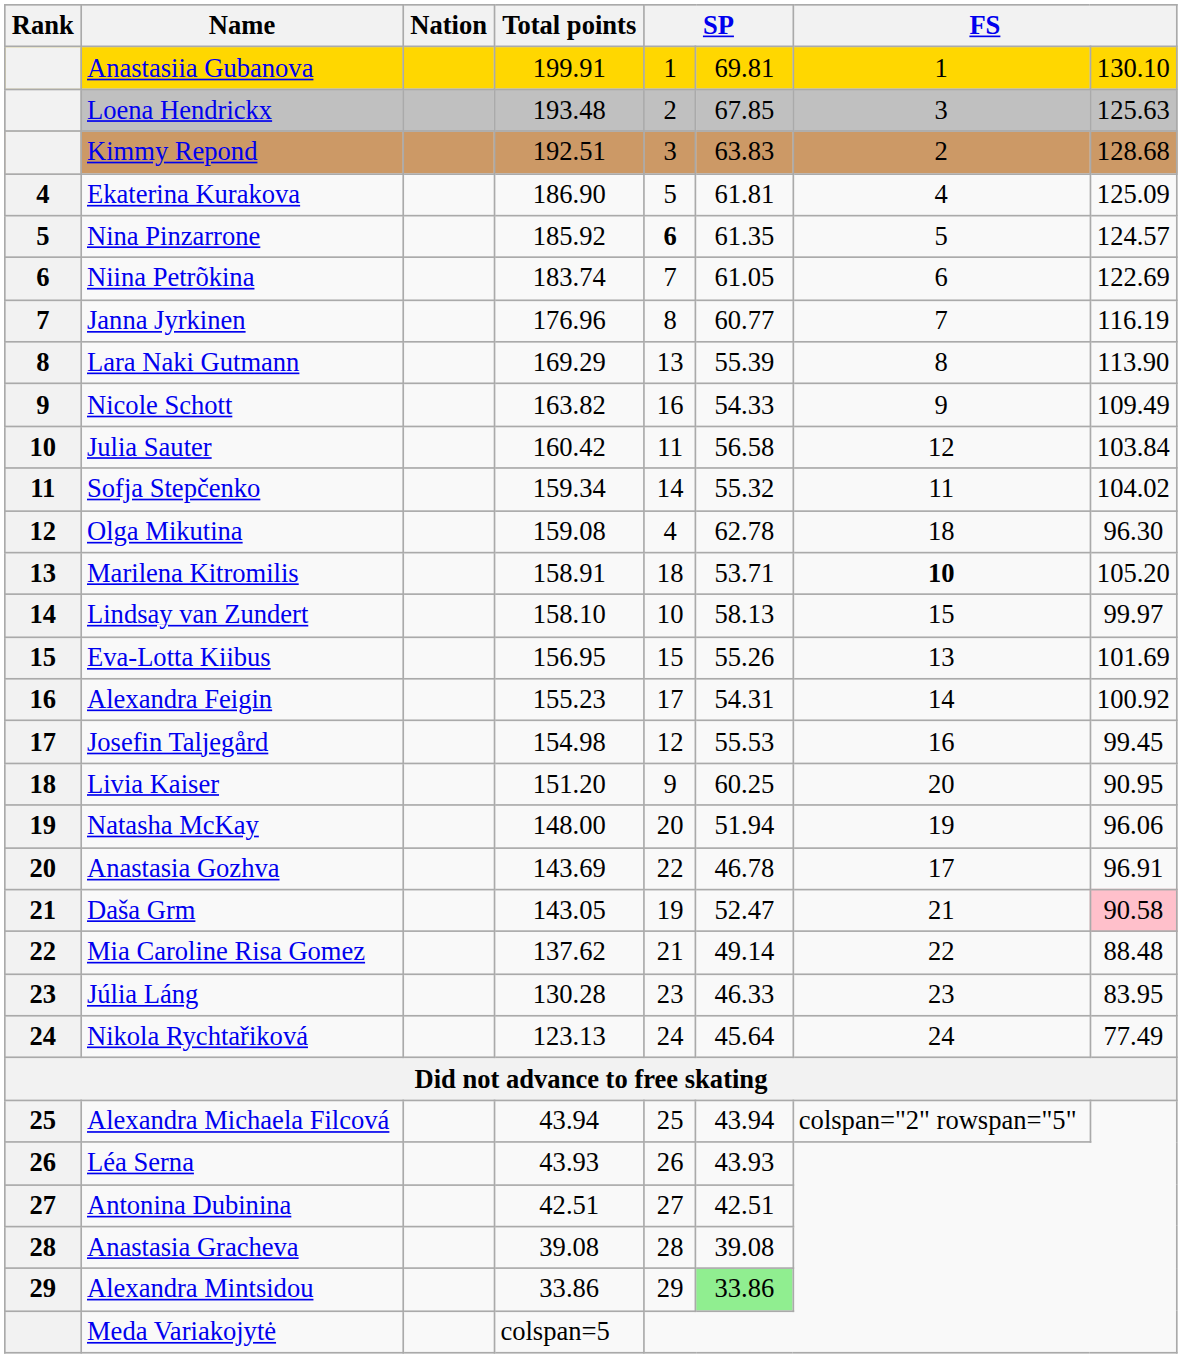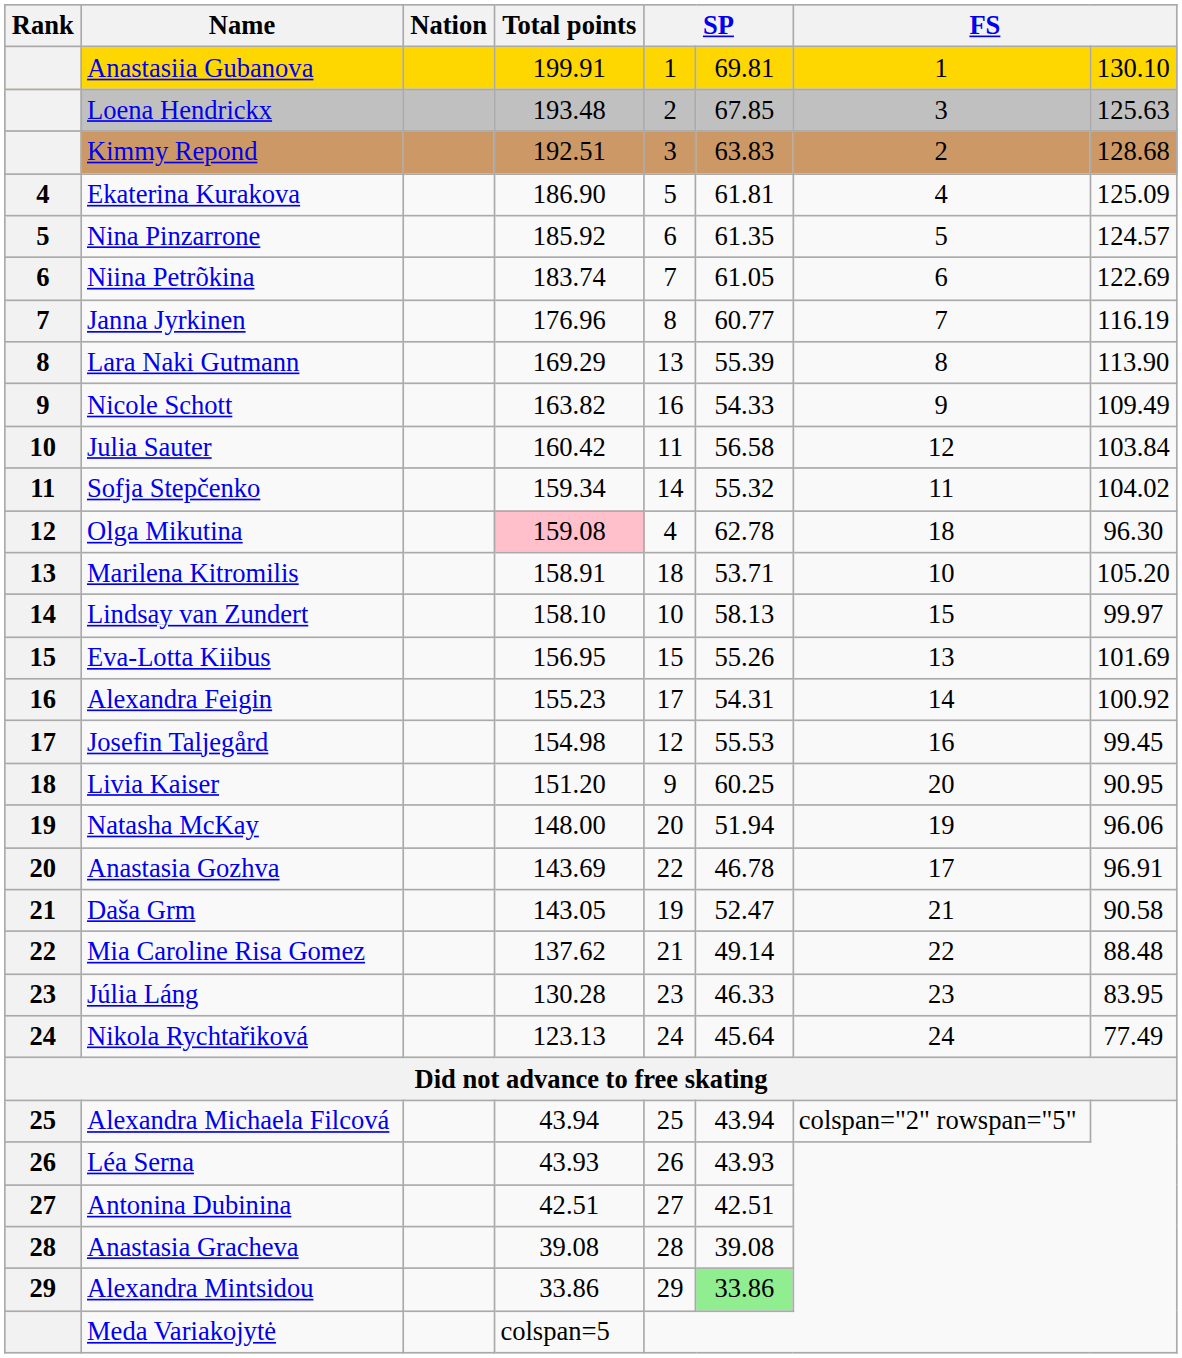(670, 236) bold -> (670, 236) normal
(569, 531) no background -> (569, 531) pink background
(941, 573) bold -> (941, 573) normal
(1133, 910) pink background -> (1133, 910) no background
